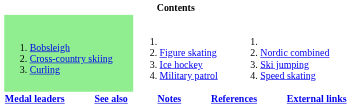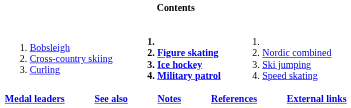(69, 59) lightgreen background -> (67, 59) no background
(184, 59) normal -> (184, 59) bold
